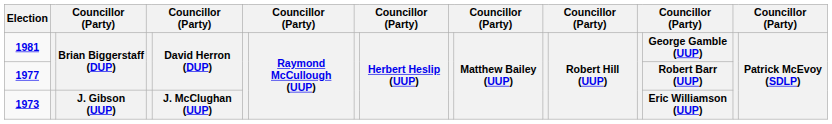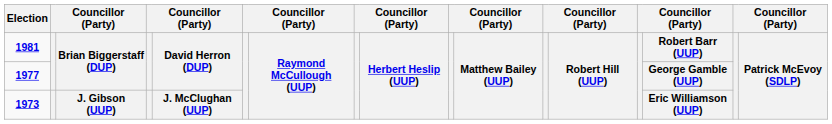(688, 47) George Gamble (UUP) -> (688, 47) Robert Barr (UUP)
(688, 76) Robert Barr (UUP) -> (688, 76) George Gamble (UUP)
